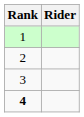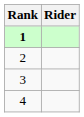(23, 37) normal -> (23, 37) bold
(23, 101) bold -> (23, 101) normal
